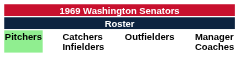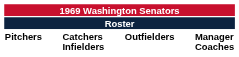(23, 36) lightgreen background -> (23, 36) no background
